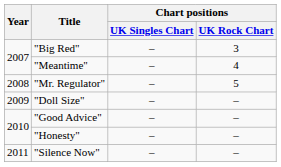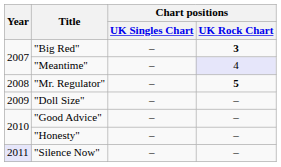(236, 48) normal -> (236, 48) bold
(236, 65) no background -> (236, 65) lavender background
(236, 83) normal -> (236, 83) bold
(18, 153) no background -> (18, 153) lavender background
